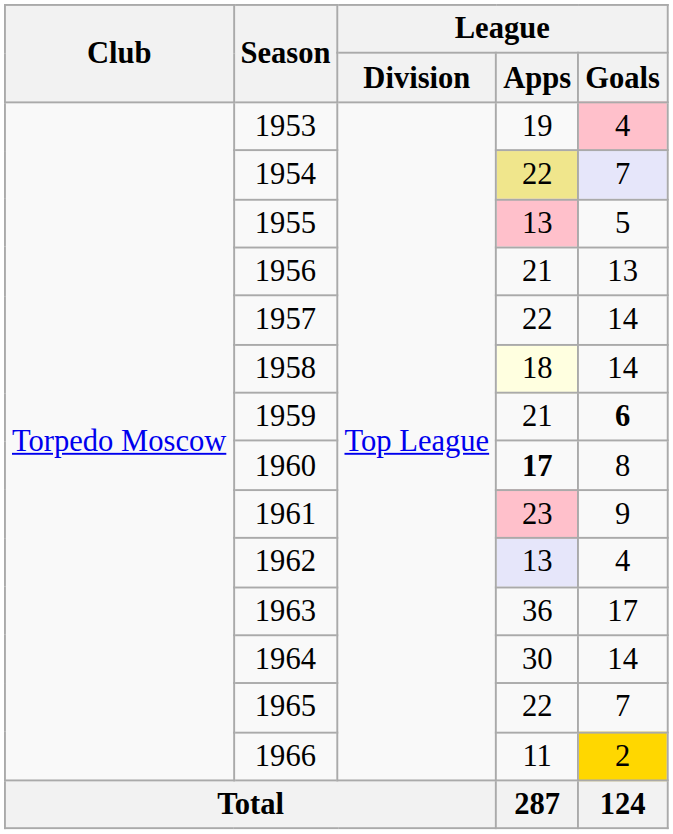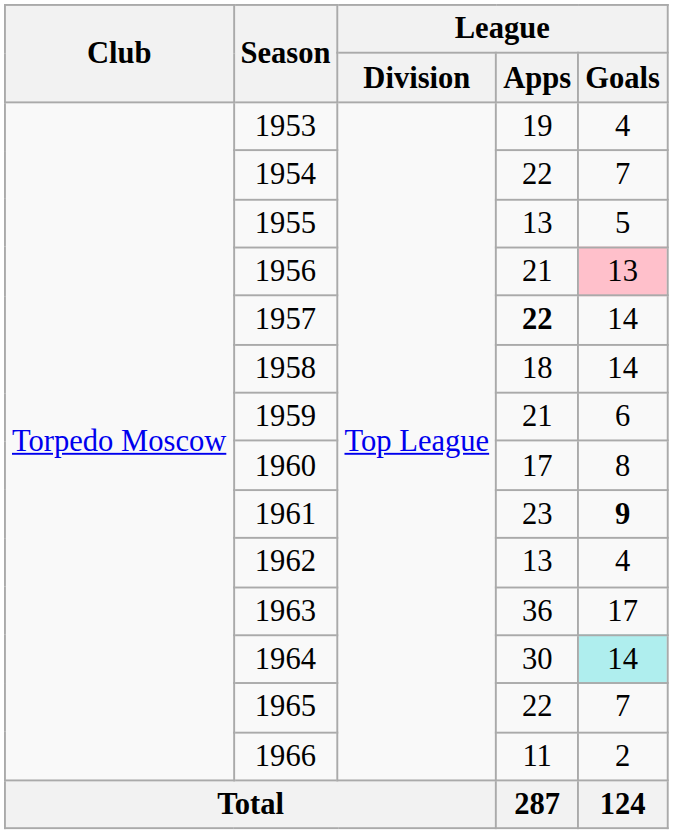(623, 125) pink background -> (623, 125) no background
(537, 174) khaki background -> (537, 174) no background
(623, 174) lavender background -> (623, 174) no background
(537, 222) pink background -> (537, 222) no background
(623, 271) no background -> (623, 271) pink background
(537, 319) normal -> (537, 319) bold
(537, 367) lightyellow background -> (537, 367) no background
(623, 416) bold -> (623, 416) normal
(537, 464) bold -> (537, 464) normal
(537, 513) pink background -> (537, 513) no background
(623, 513) normal -> (623, 513) bold
(537, 561) lavender background -> (537, 561) no background
(623, 658) no background -> (623, 658) paleturquoise background
(623, 755) gold background -> (623, 755) no background
